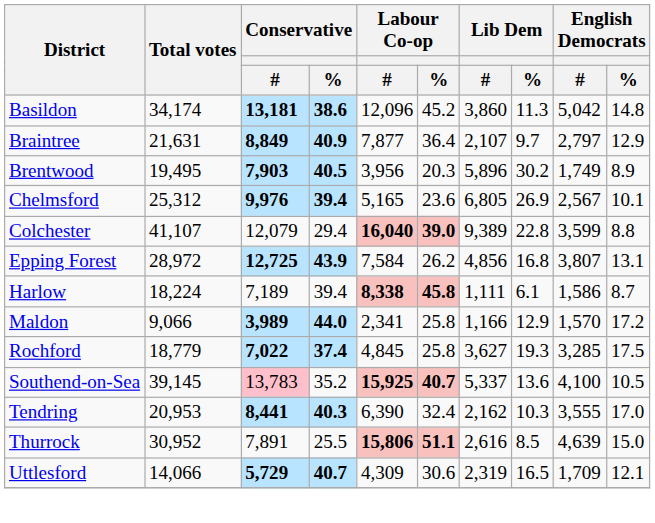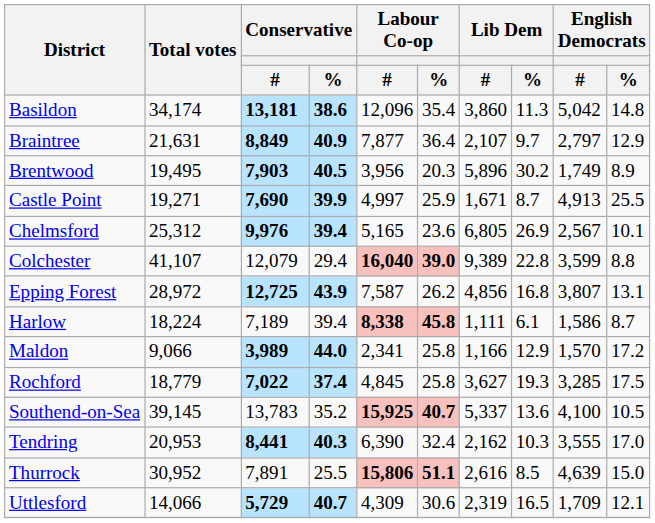(439, 110) 45.2 -> (439, 110) 35.4
+ row: (55, 200)
(382, 261) 7,584 -> (382, 291) 7,587
(271, 381) pink background -> (271, 412) no background
